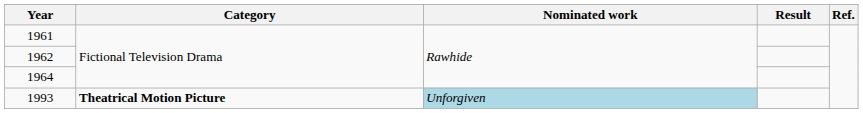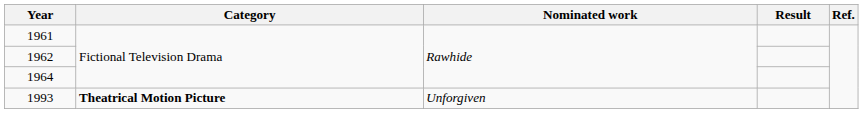(456, 98) lightblue background -> (456, 98) no background
